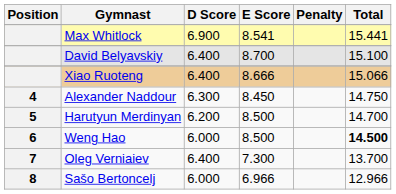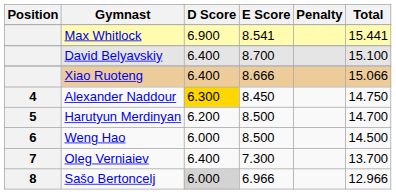(203, 96) no background -> (203, 96) gold background
(368, 138) bold -> (368, 138) normal
(203, 179) no background -> (203, 179) lightgrey background
